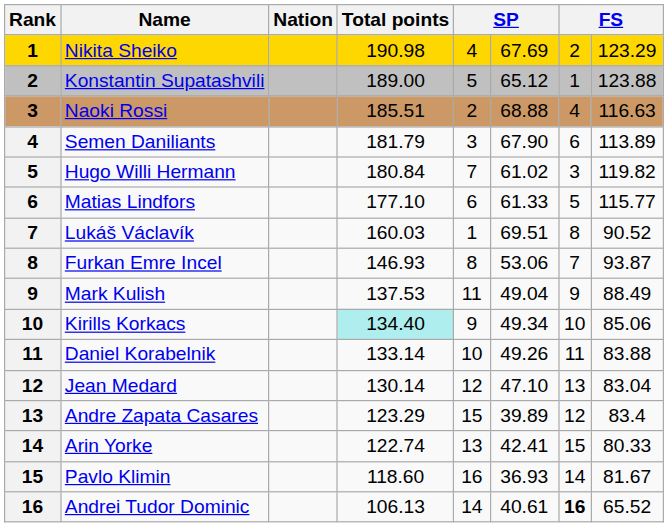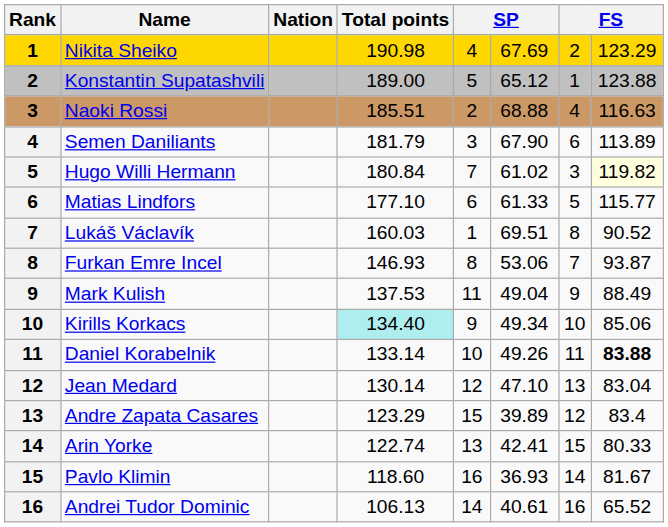(627, 171) no background -> (627, 171) lightyellow background
(627, 354) normal -> (627, 354) bold
(575, 506) bold -> (575, 506) normal
